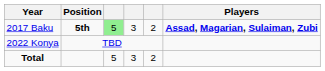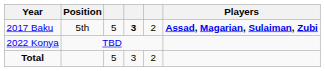(82, 27) bold -> (82, 27) normal
(114, 27) lightgreen background -> (114, 27) no background
(134, 27) normal -> (134, 27) bold
